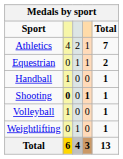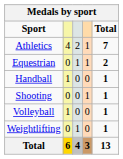(68, 95) bold -> (68, 95) normal
(87, 95) bold -> (87, 95) normal
